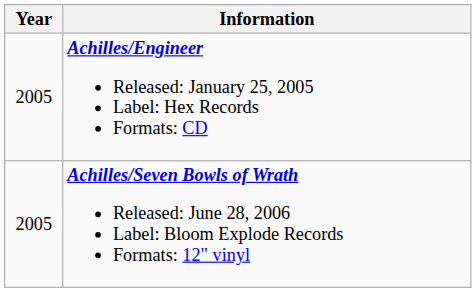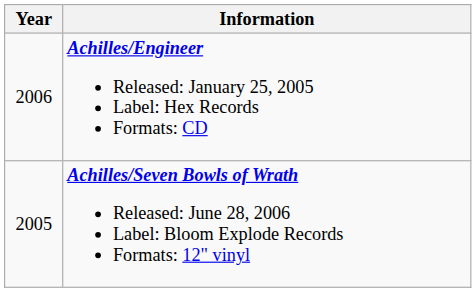(34, 96) 2005 -> (34, 96) 2006
